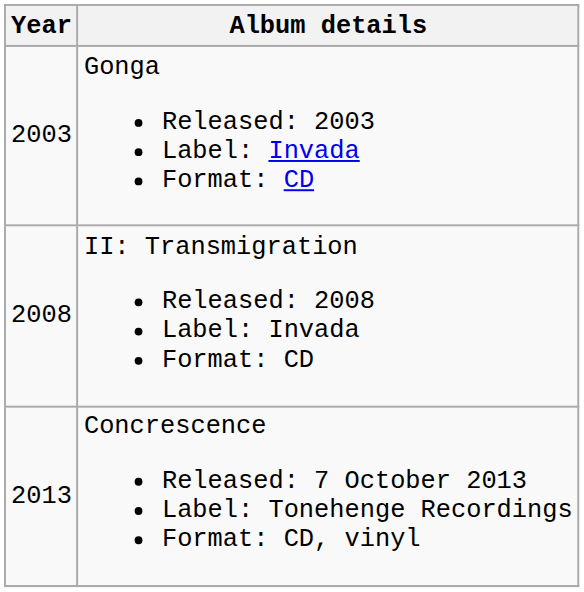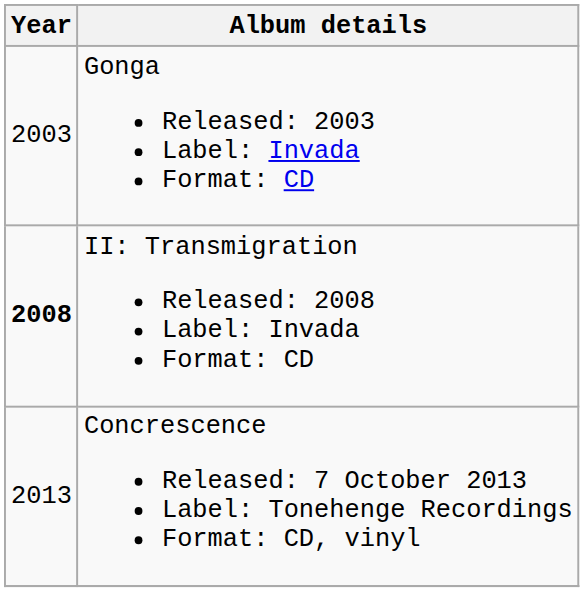(41, 316) normal -> (41, 316) bold
